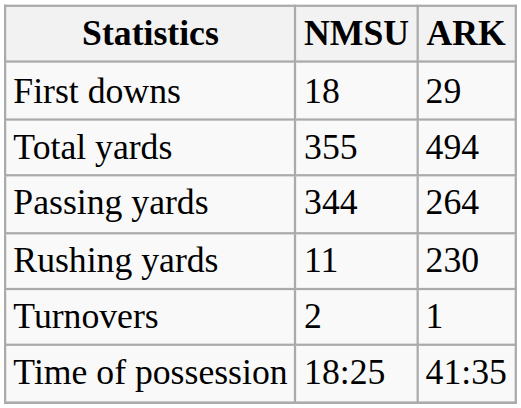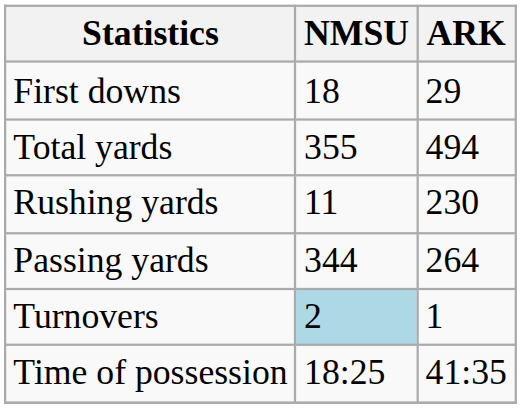rows swapped: (116, 259) <-> (111, 203)
(313, 316) no background -> (313, 316) lightblue background
